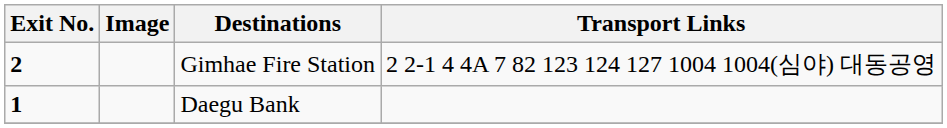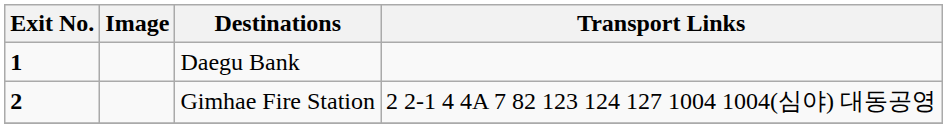rows swapped: (240, 104) <-> (278, 63)
